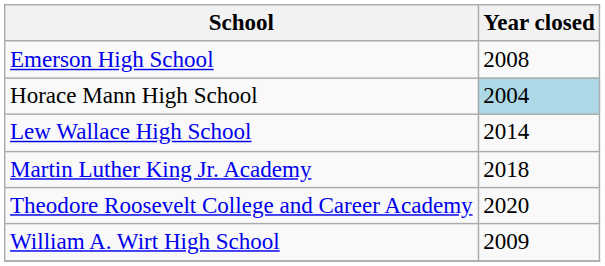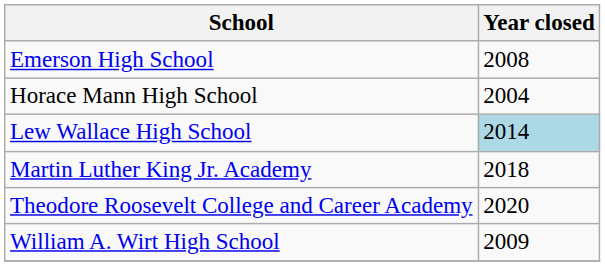(506, 95) lightblue background -> (506, 95) no background
(506, 132) no background -> (506, 132) lightblue background
